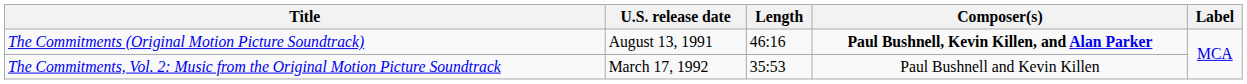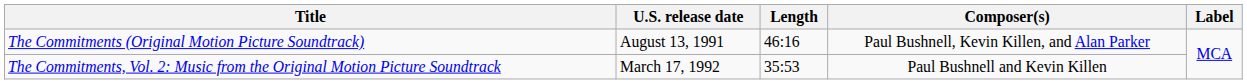(1000, 41) bold -> (1007, 41) normal
